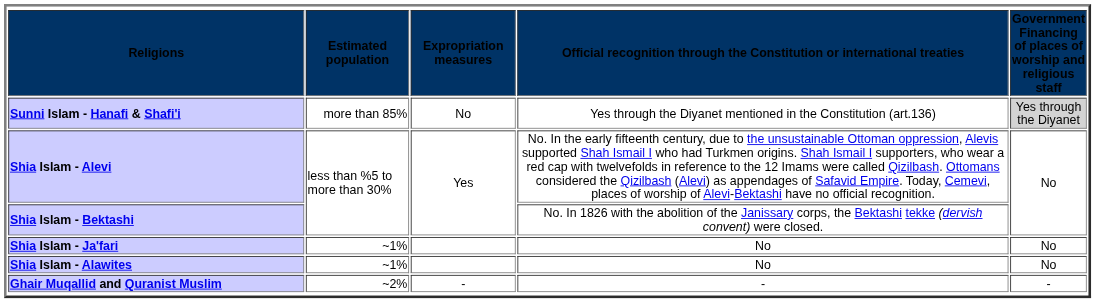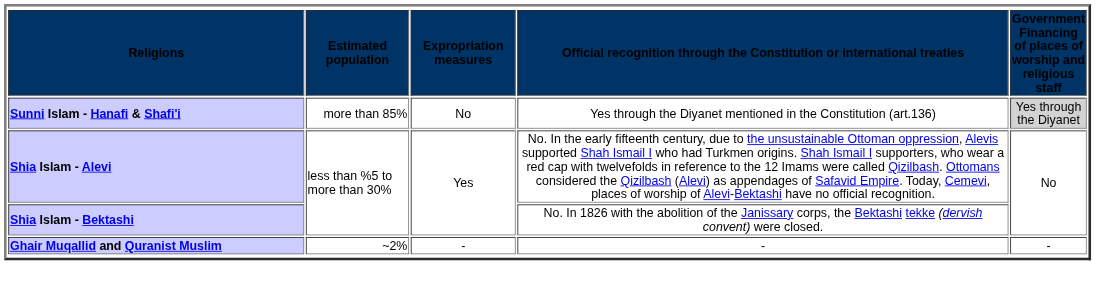- row: (64, 246)
- row: (71, 265)
